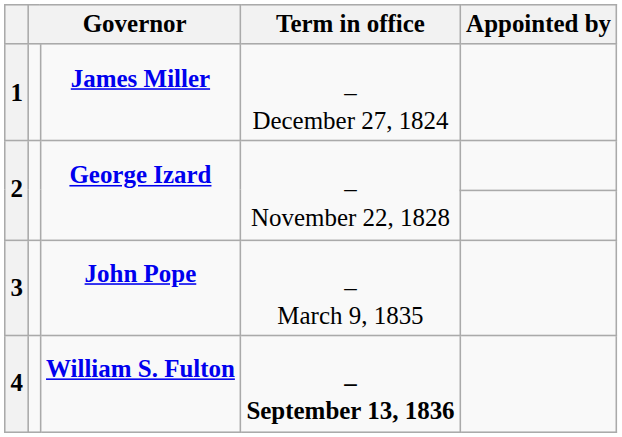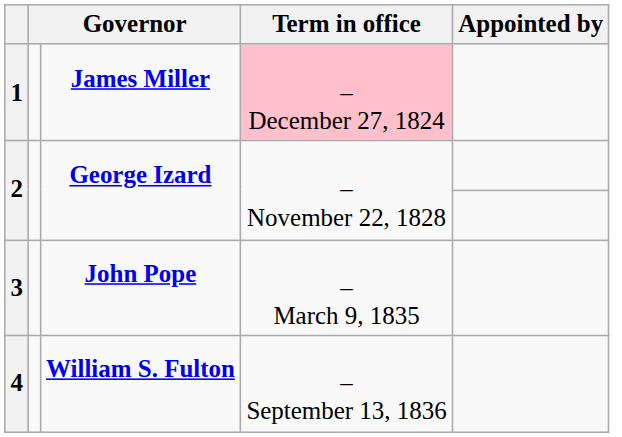(350, 105) no background -> (347, 105) pink background
(350, 397) bold -> (347, 397) normal
